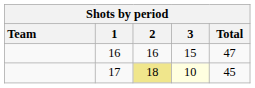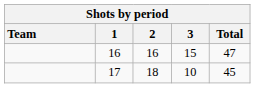(152, 72) khaki background -> (152, 72) no background
(190, 72) lightyellow background -> (190, 72) no background
